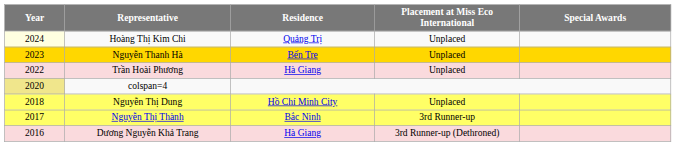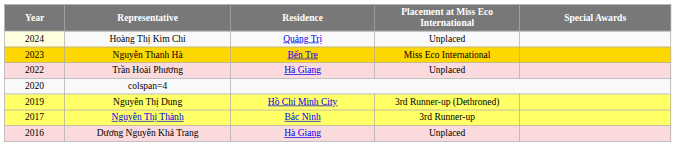(447, 54) Unplaced -> (447, 54) Miss Eco International
(35, 85) khaki background -> (35, 85) no background
(35, 101) 2018 -> (35, 101) 2019
(447, 101) Unplaced -> (447, 101) 3rd Runner-up (Dethroned)
(447, 133) 3rd Runner-up (Dethroned) -> (447, 133) Unplaced
